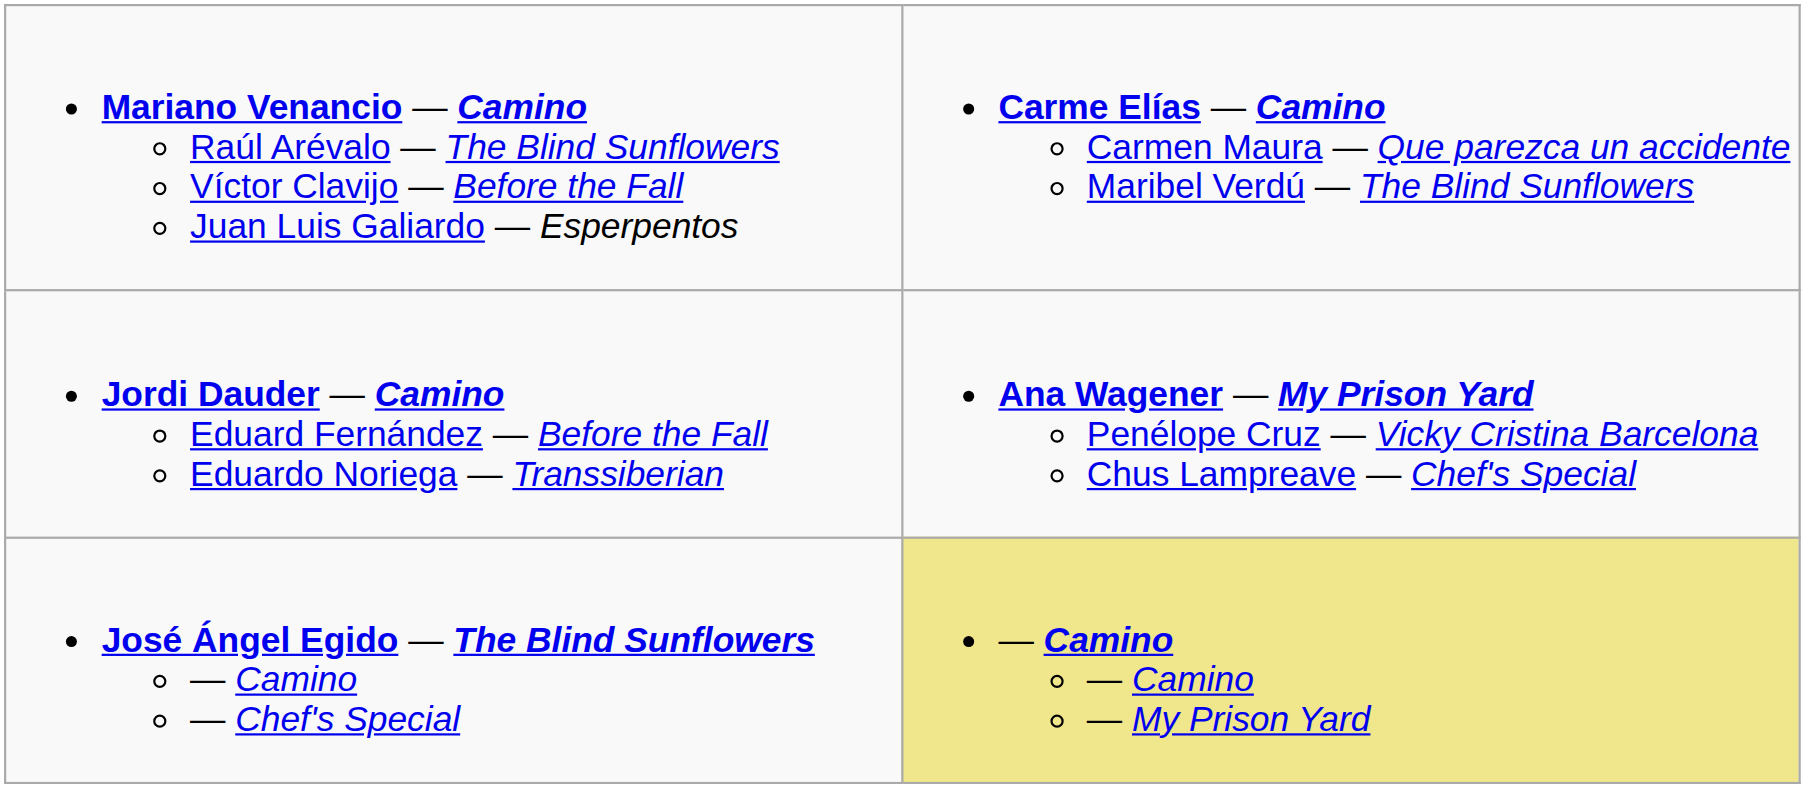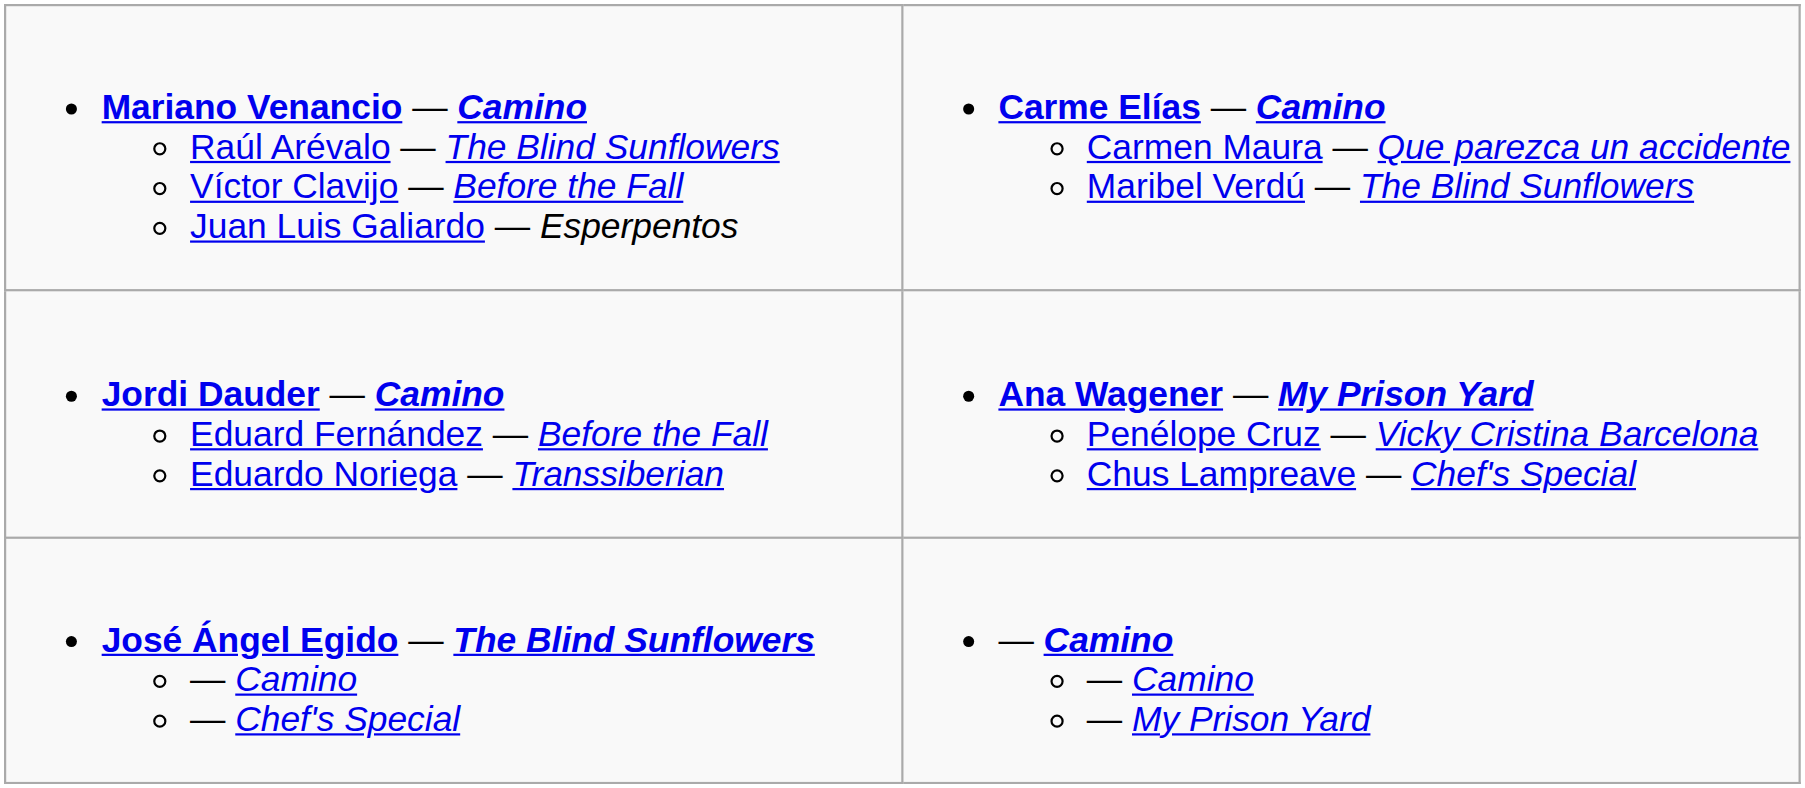(1350, 680) khaki background -> (1350, 680) no background
